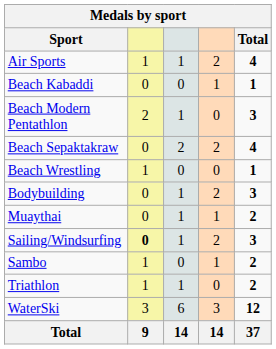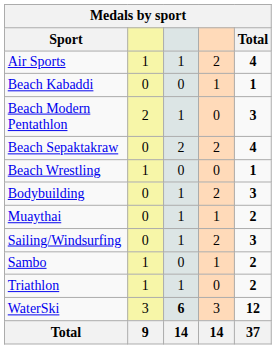(145, 240) bold -> (145, 240) normal
(181, 309) normal -> (181, 309) bold
